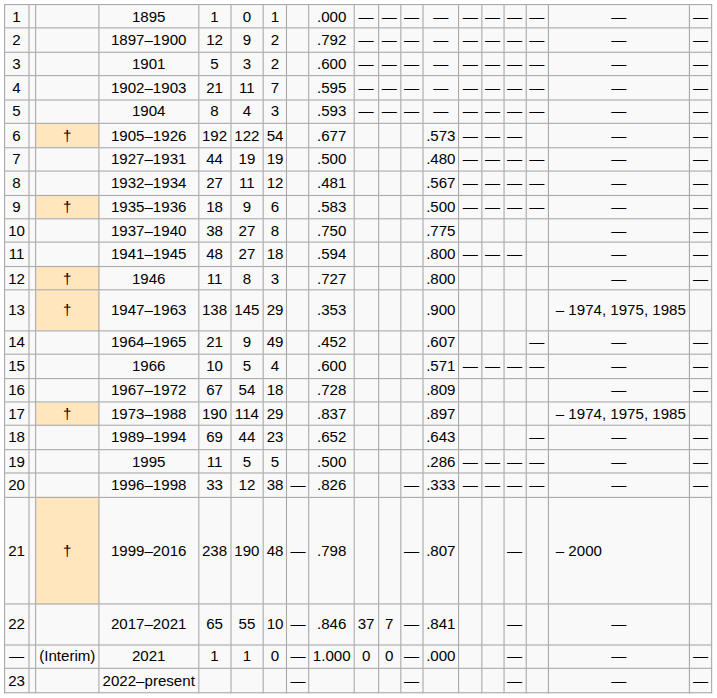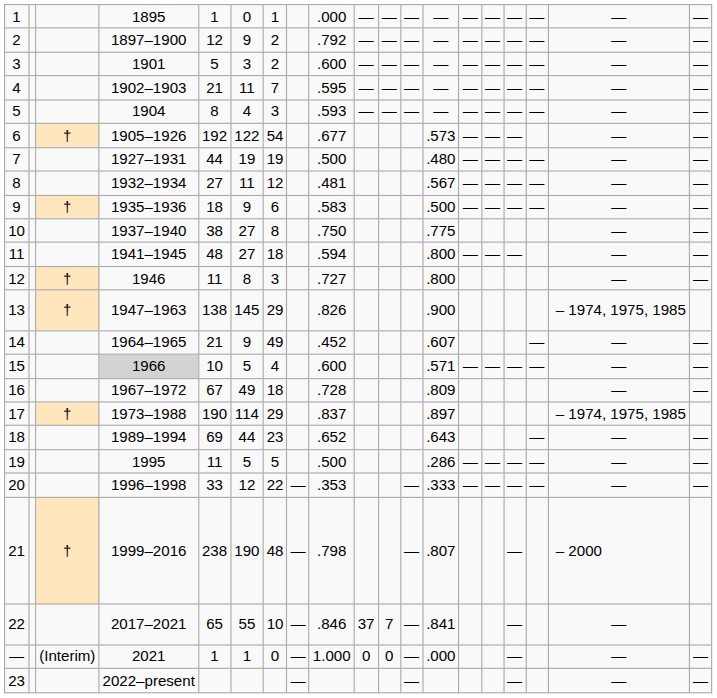(332, 310) .353 -> (332, 310) .826
(149, 366) no background -> (149, 366) lightgrey background
(247, 390) 54 -> (247, 390) 49
(275, 485) 38 -> (275, 485) 22
(332, 485) .826 -> (332, 485) .353
